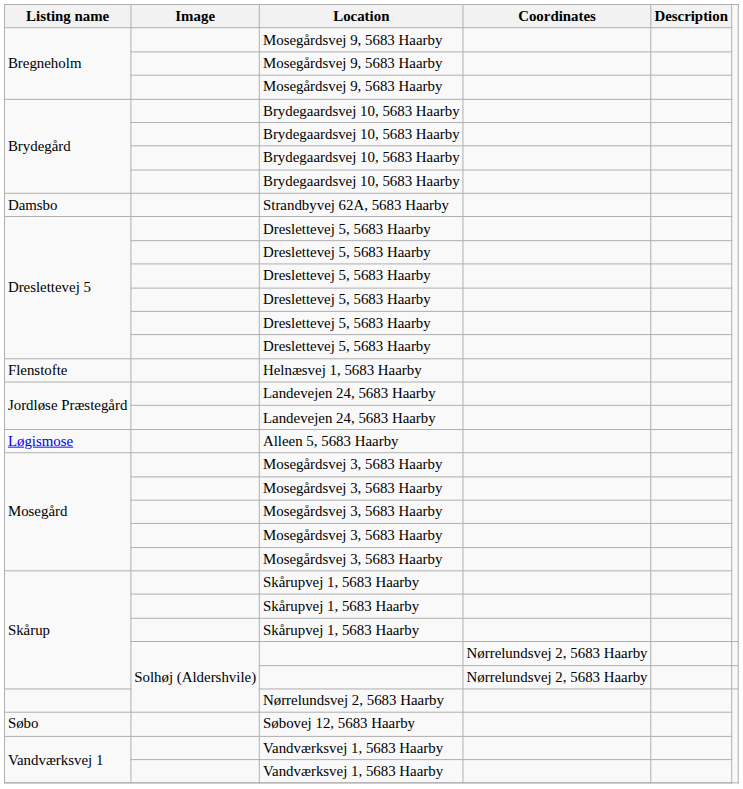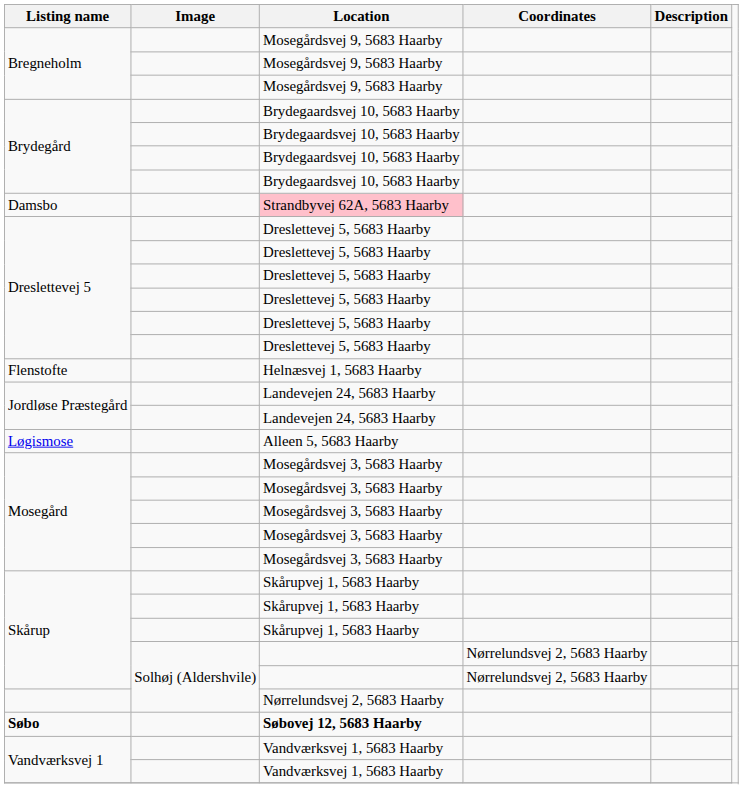(356, 205) no background -> (356, 205) pink background
(23, 724) normal -> (24, 724) bold
(339, 724) normal -> (342, 724) bold
